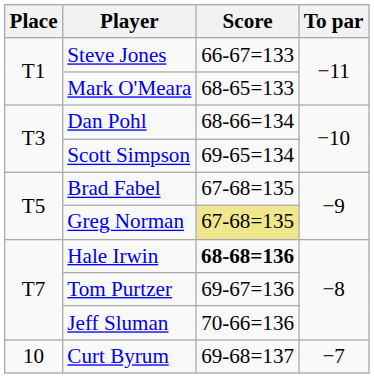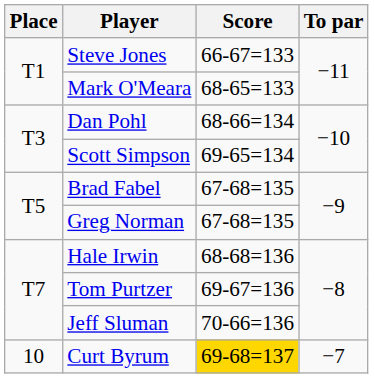(248, 222) khaki background -> (248, 222) no background
(248, 255) bold -> (248, 255) normal
(248, 356) no background -> (248, 356) gold background
